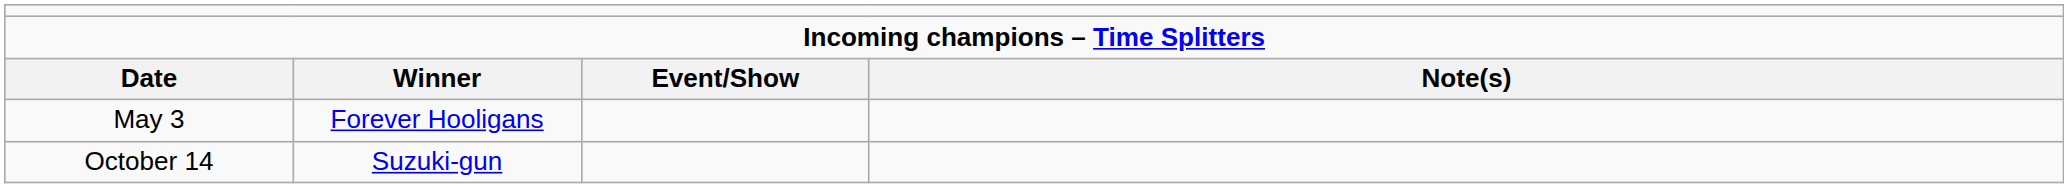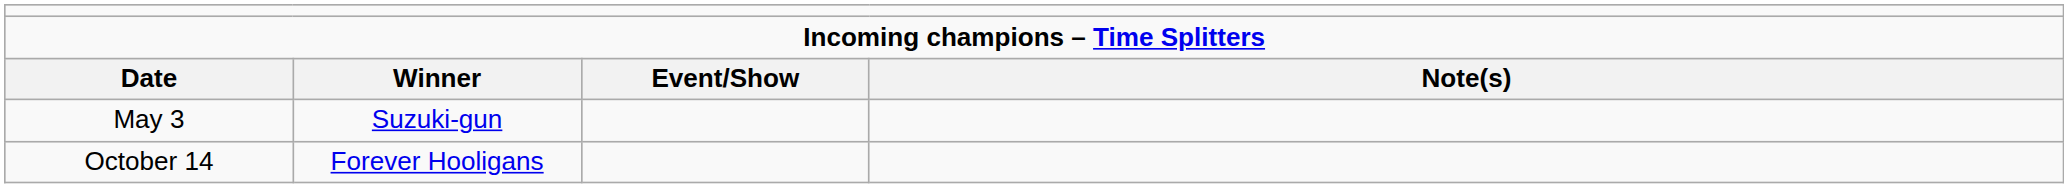(437, 119) Forever Hooligans -> (437, 119) Suzuki-gun
(437, 161) Suzuki-gun -> (437, 161) Forever Hooligans
